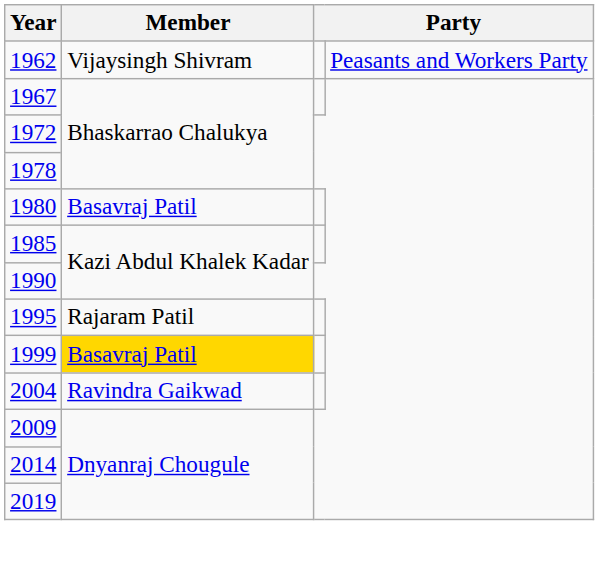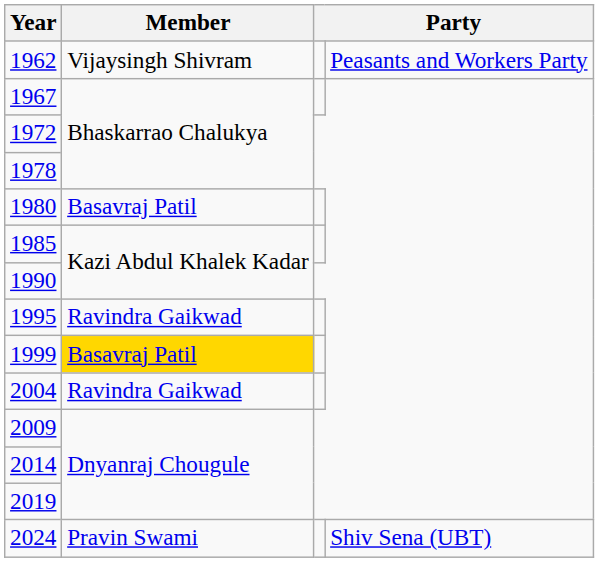(131, 317) Rajaram Patil -> (154, 317) Ravindra Gaikwad
+ row: (33, 538)
